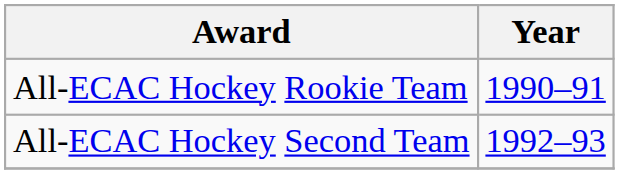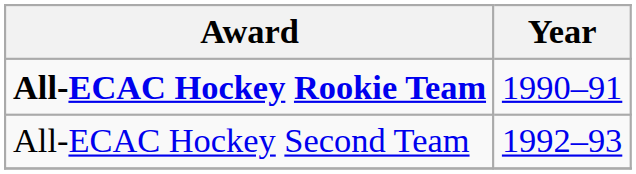(240, 86) normal -> (250, 86) bold
